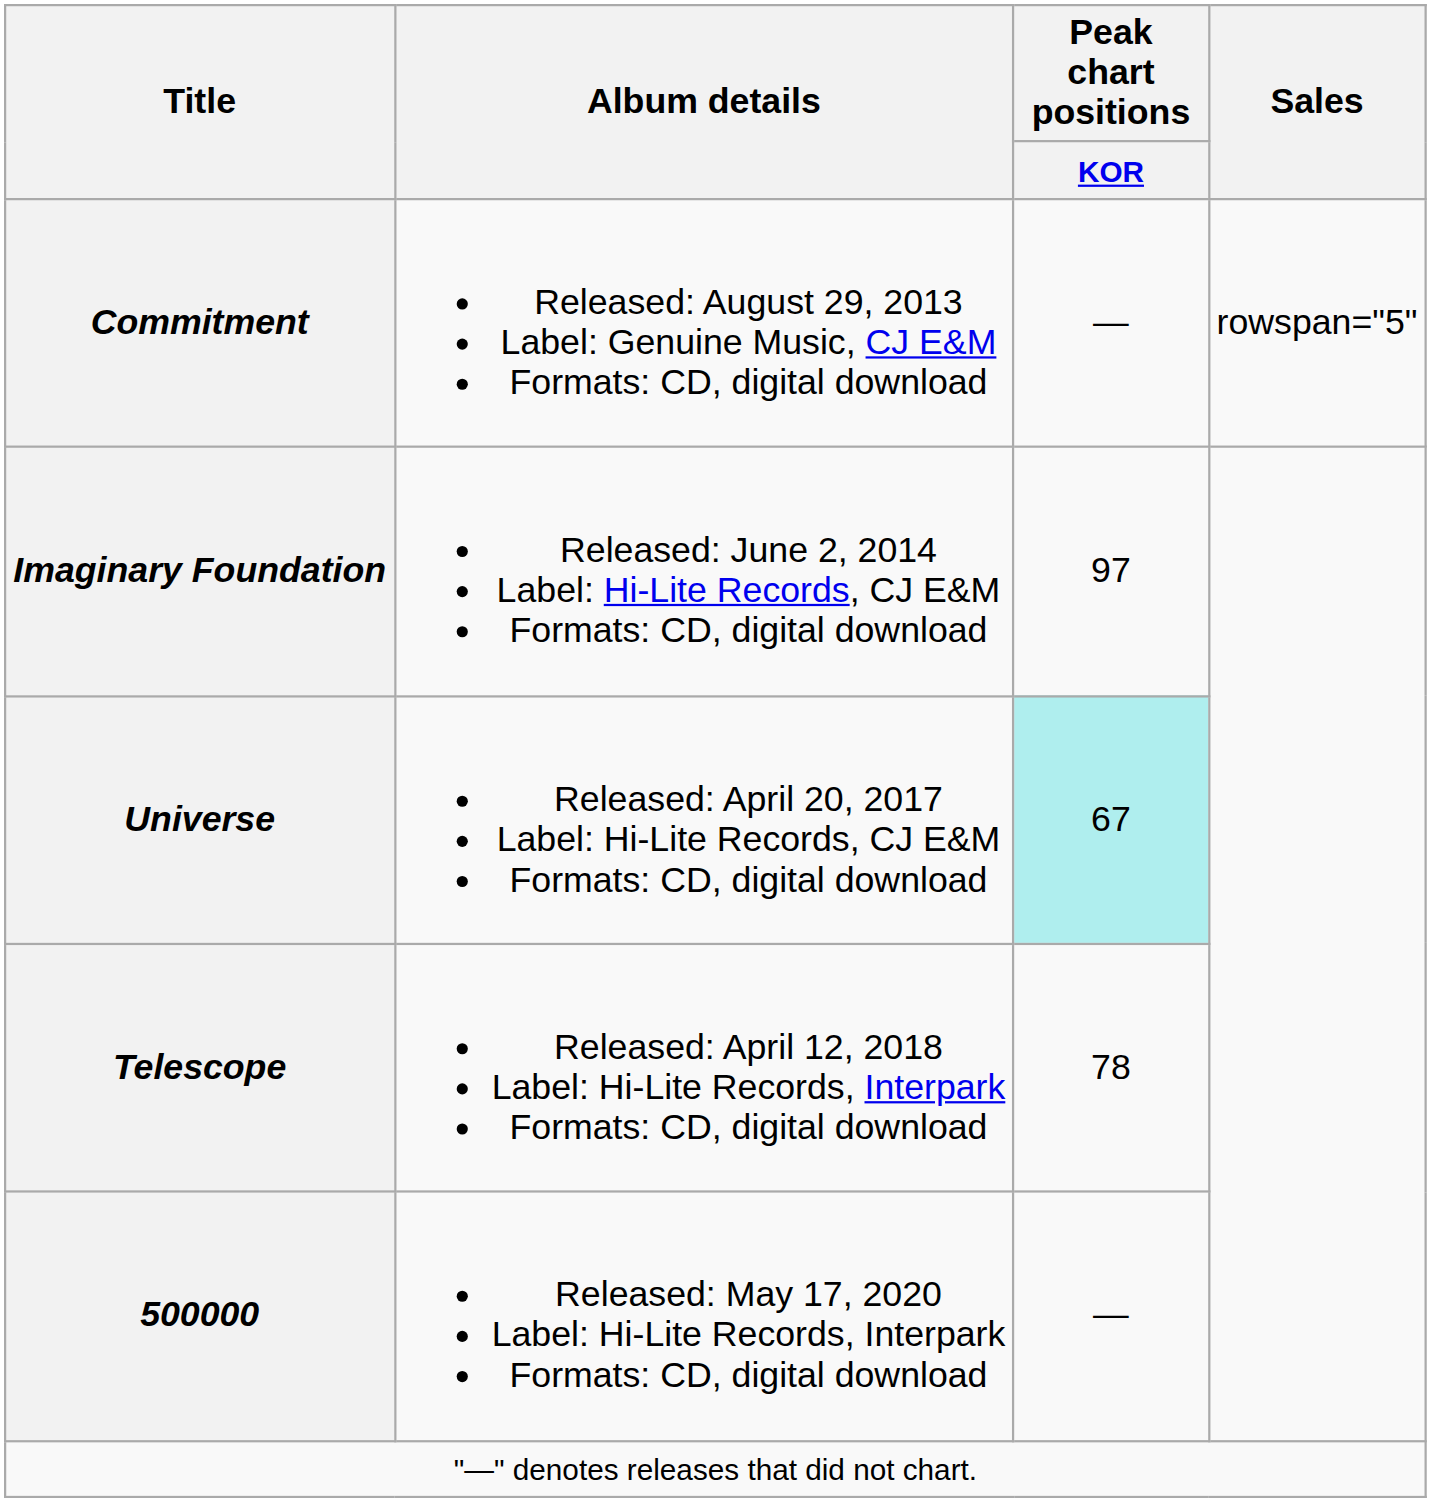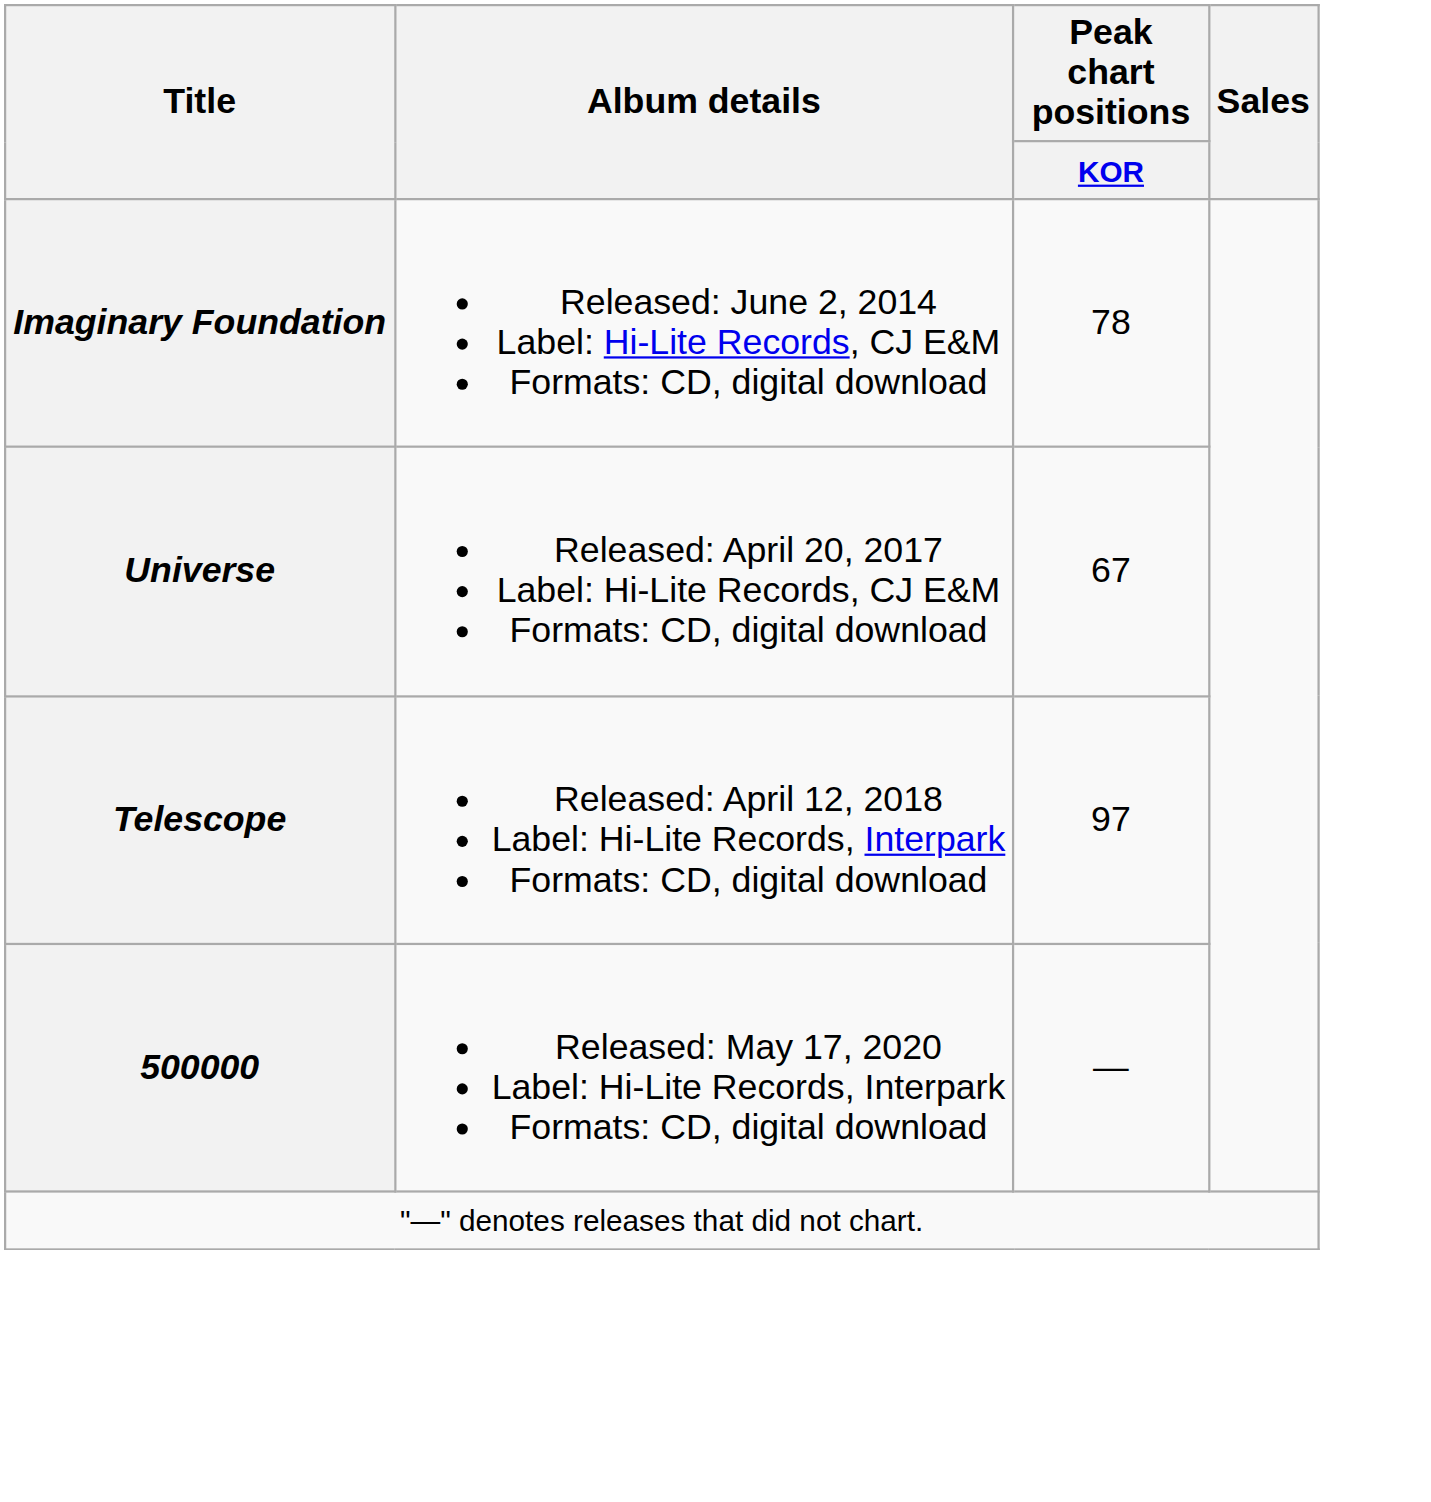- row: (200, 322)
(1111, 570) 97 -> (1111, 322) 78
(1111, 818) paleturquoise background -> (1111, 570) no background
(1111, 1067) 78 -> (1111, 818) 97
